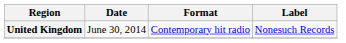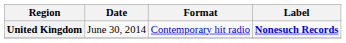(295, 29) normal -> (297, 29) bold
